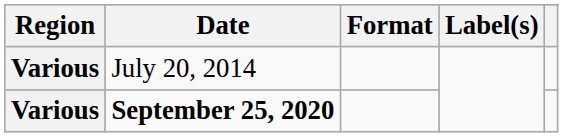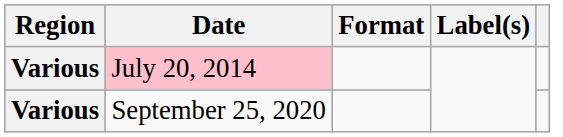(184, 68) no background -> (184, 68) pink background
(223, 110) bold -> (219, 110) normal
